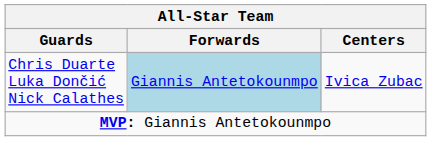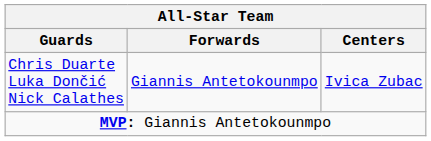(224, 82) lightblue background -> (224, 82) no background
